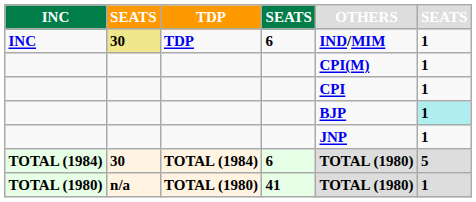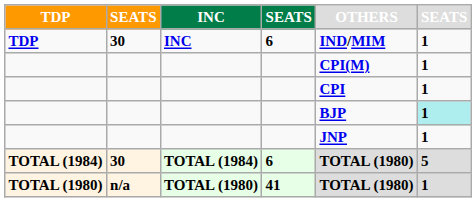columns swapped: (211, 17) <-> (56, 17)
(118, 41) khaki background -> (118, 41) no background
